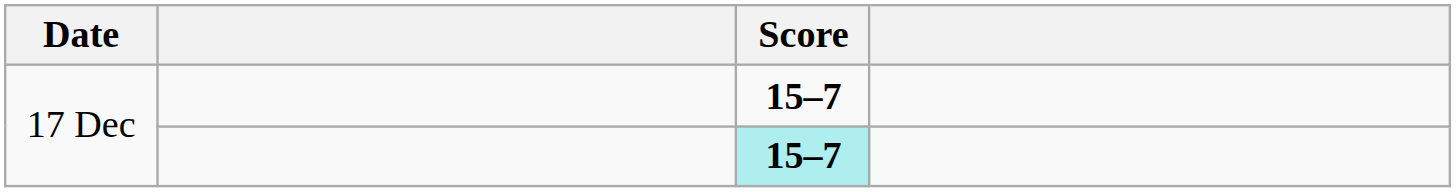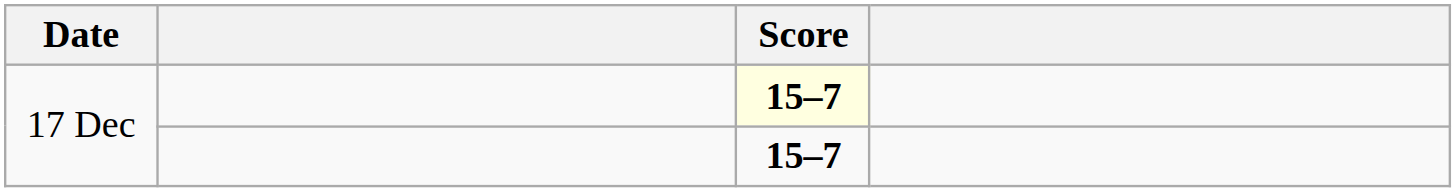(803, 95) no background -> (803, 95) lightyellow background
(803, 155) paleturquoise background -> (803, 155) no background
